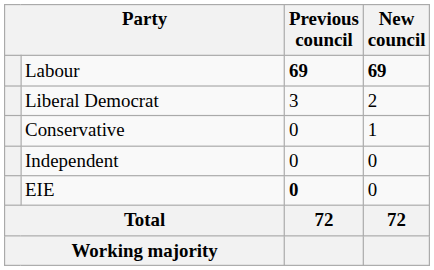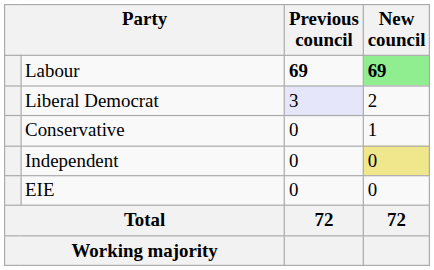(377, 70) no background -> (377, 70) lightgreen background
(294, 100) no background -> (294, 100) lavender background
(372, 160) no background -> (372, 160) khaki background
(294, 190) bold -> (294, 190) normal
